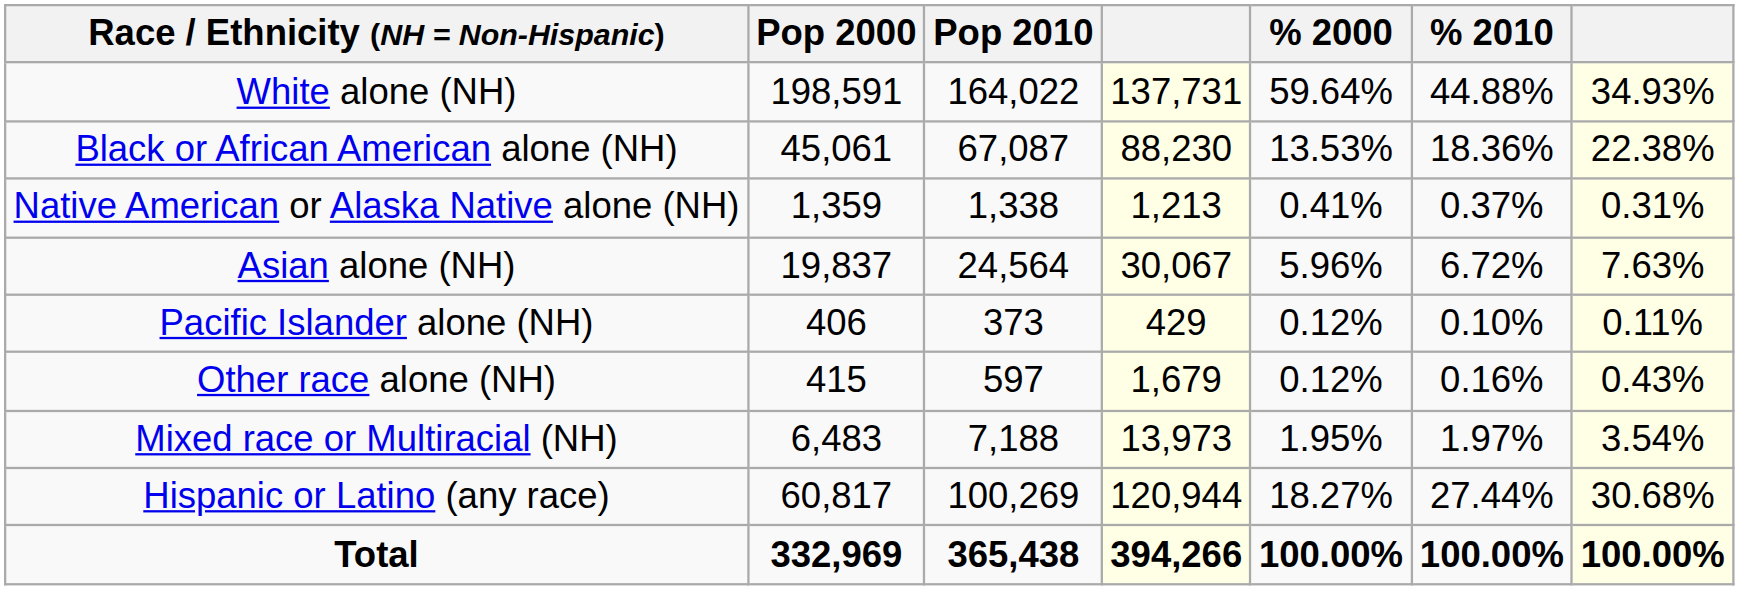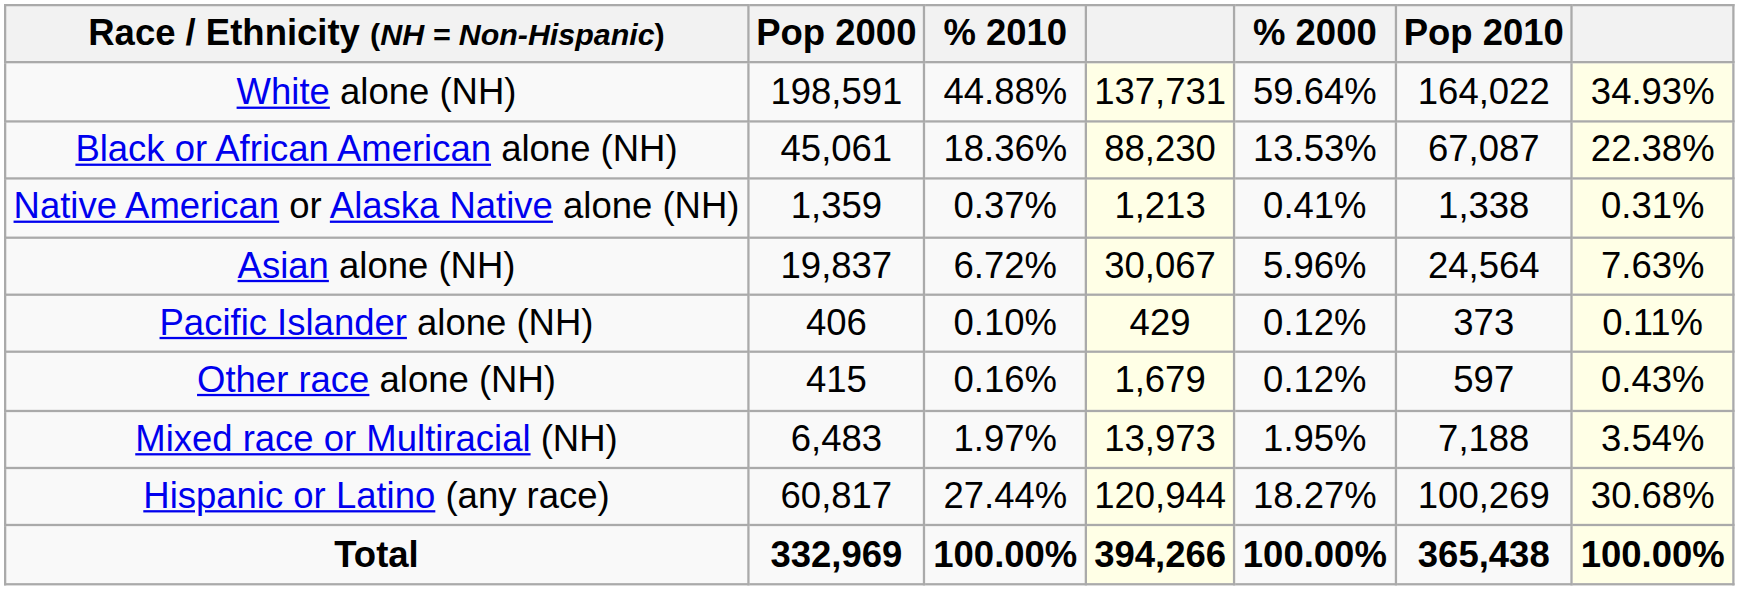columns swapped: (1013, 33) <-> (1492, 33)
